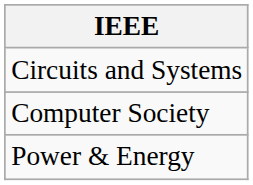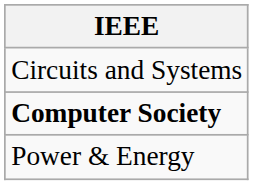(110, 112) normal -> (116, 112) bold
